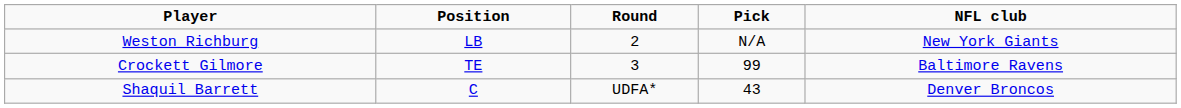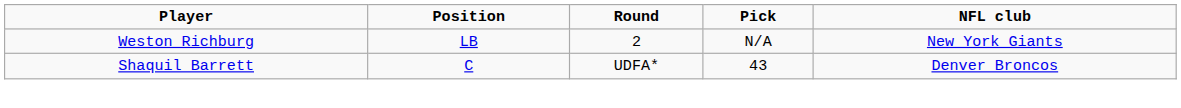- row: (190, 66)
